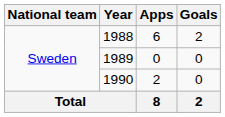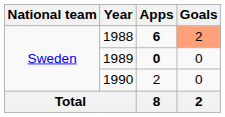(157, 36) normal -> (157, 36) bold
(199, 36) no background -> (199, 36) lightsalmon background
(157, 58) normal -> (157, 58) bold
